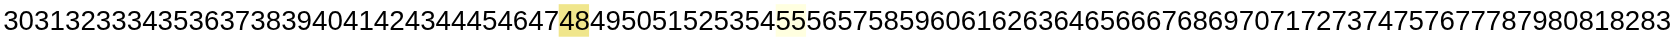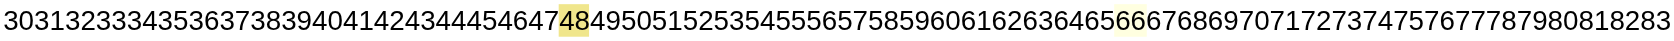(791, 20) lightyellow background -> (791, 20) no background
(1131, 20) no background -> (1131, 20) lightyellow background
